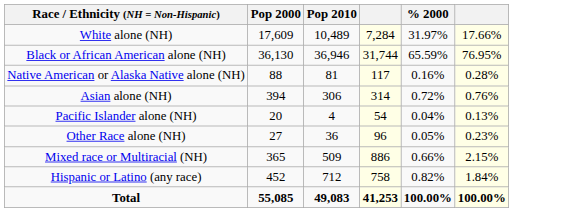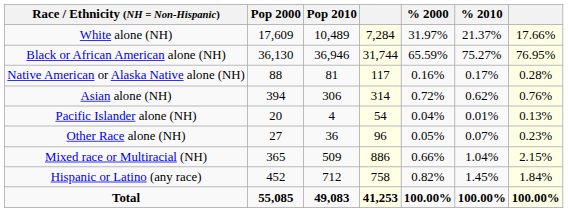+ column: (482, 14)
